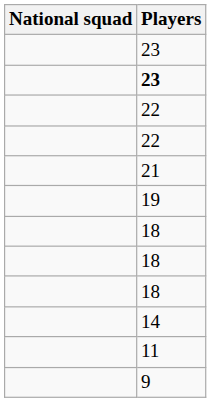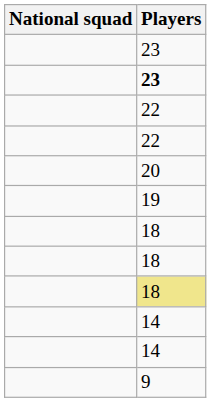(151, 170) 21 -> (151, 170) 20
(151, 291) no background -> (151, 291) khaki background
(150, 351) 11 -> (151, 351) 14
